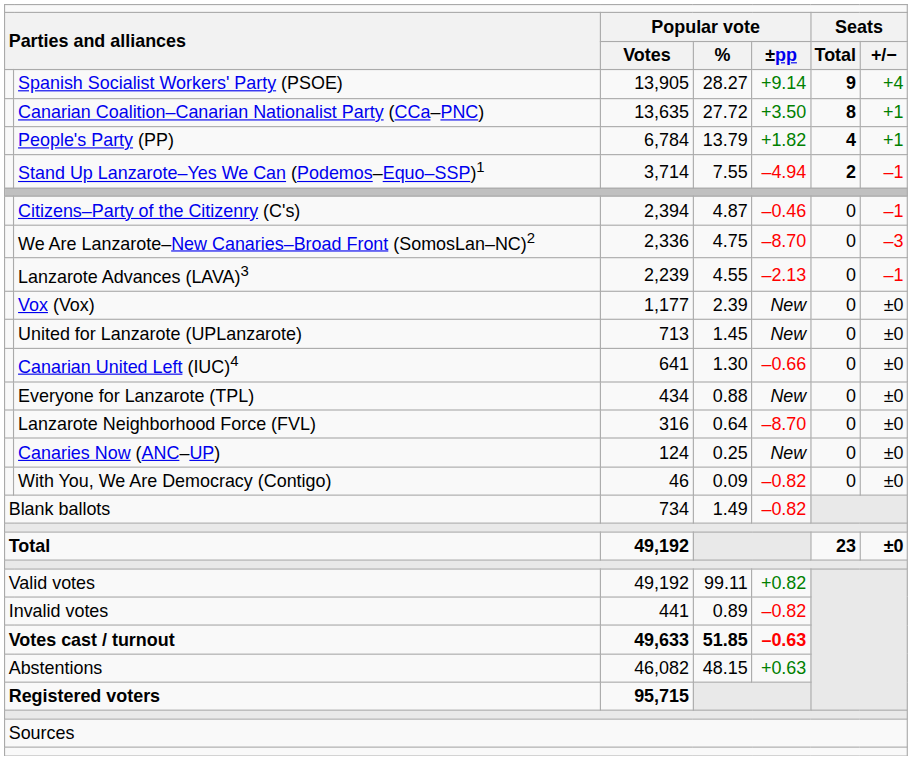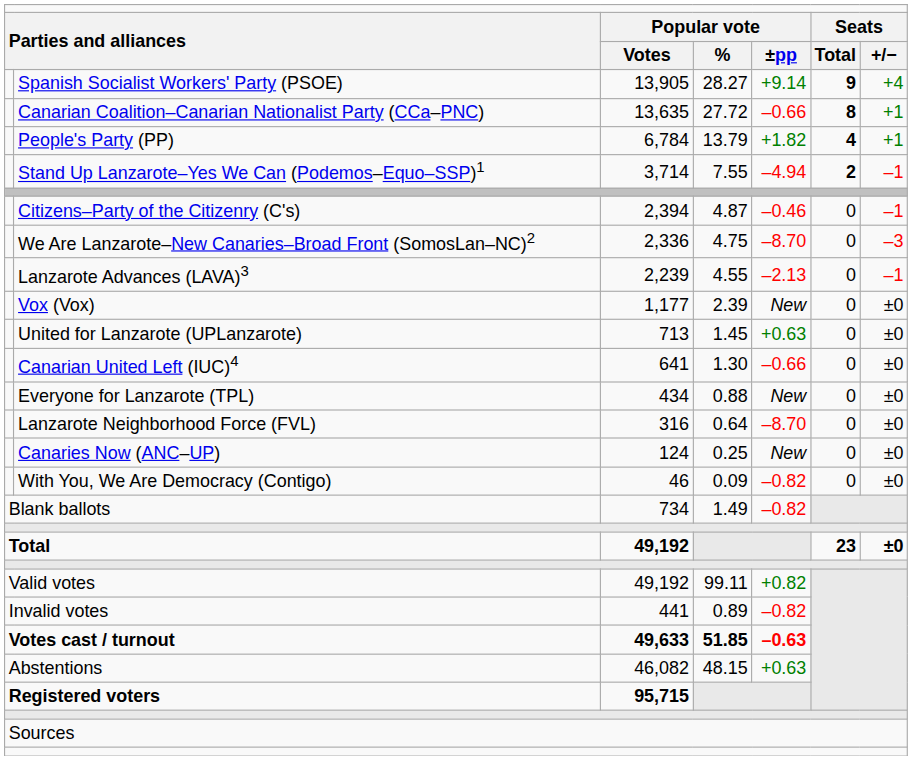(784, 112) +3.50 -> (784, 112) –0.66
(788, 333) New -> (784, 333) +0.63
